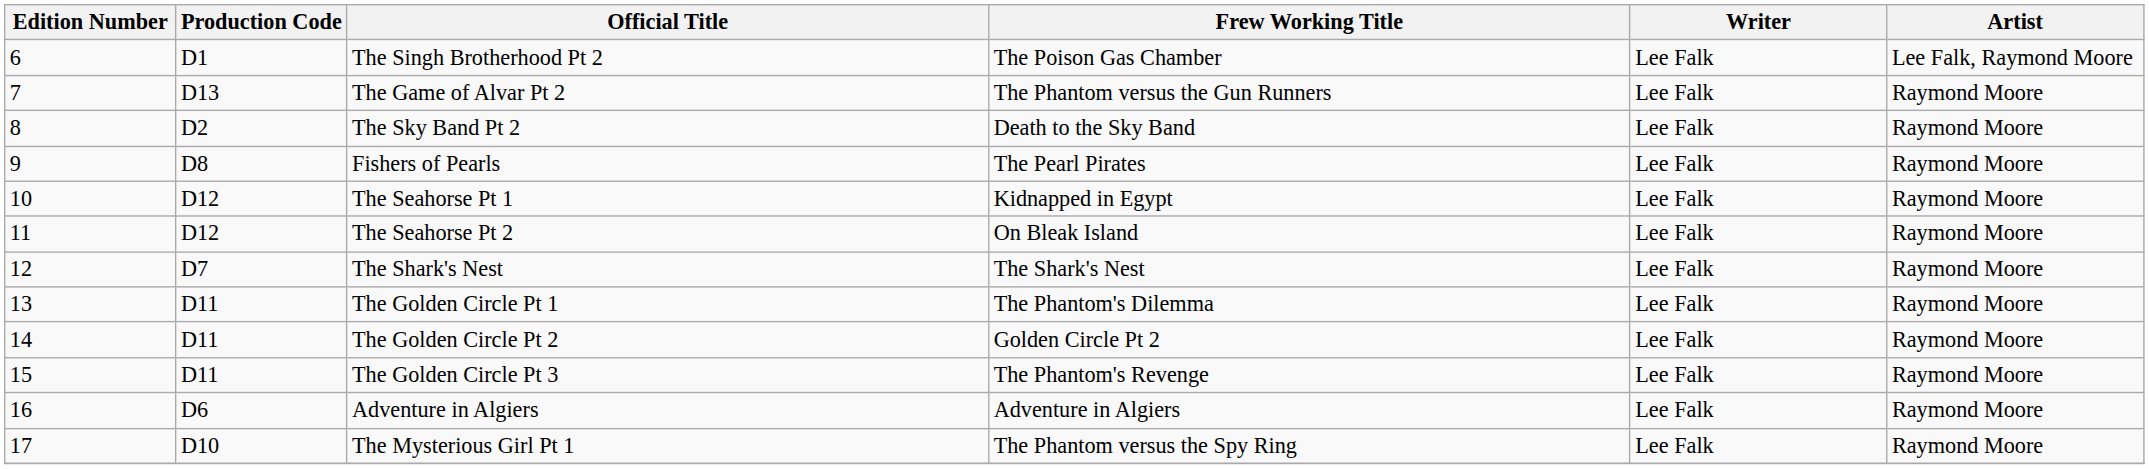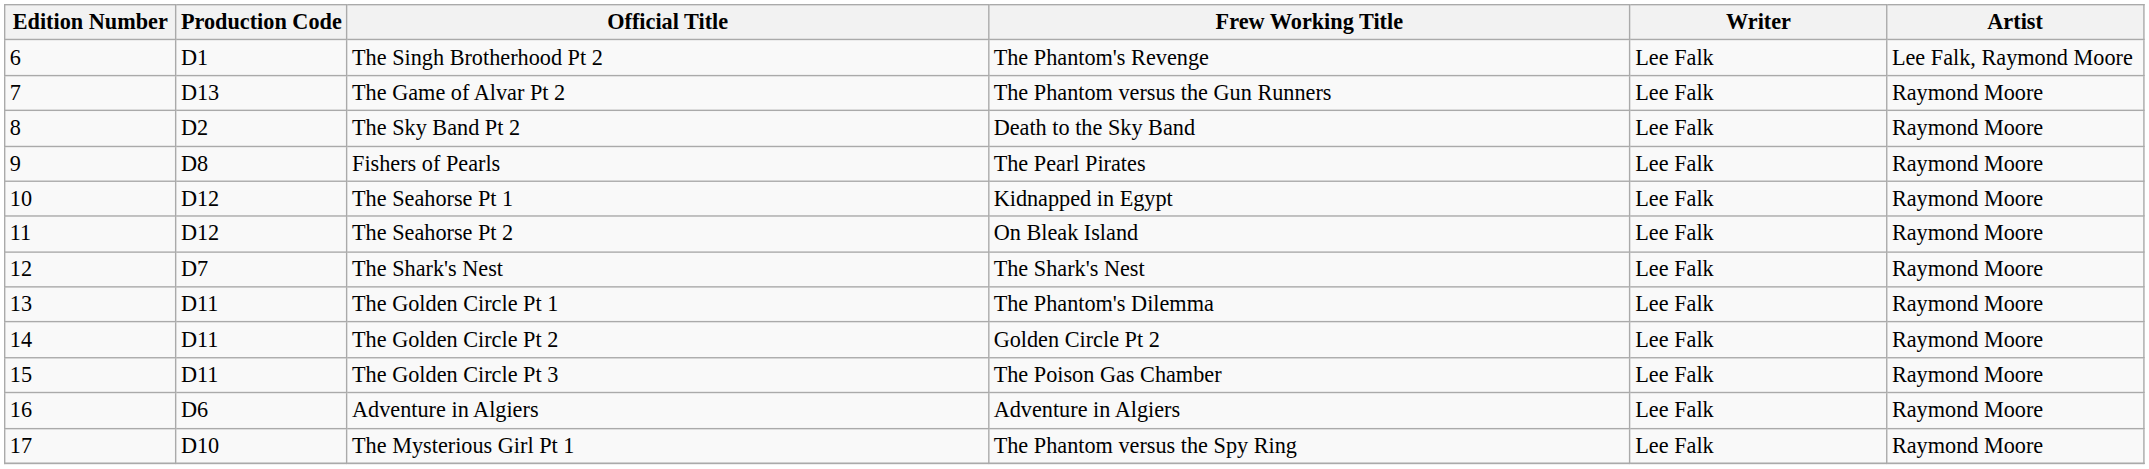(1108, 57) The Poison Gas Chamber -> (1101, 57) The Phantom's Revenge
(1101, 374) The Phantom's Revenge -> (1108, 374) The Poison Gas Chamber
